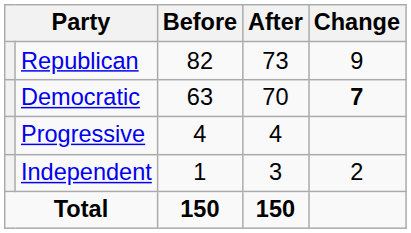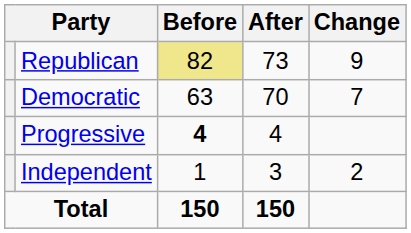(200, 60) no background -> (200, 60) khaki background
(357, 97) bold -> (357, 97) normal
(200, 135) normal -> (200, 135) bold
